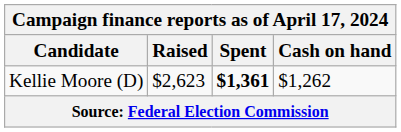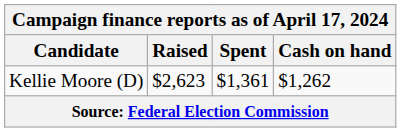(243, 80) bold -> (243, 80) normal
